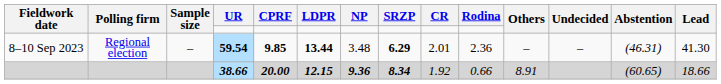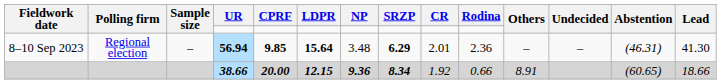(233, 47) 59.54 -> (233, 47) 56.94
(319, 47) 13.44 -> (319, 47) 15.64
